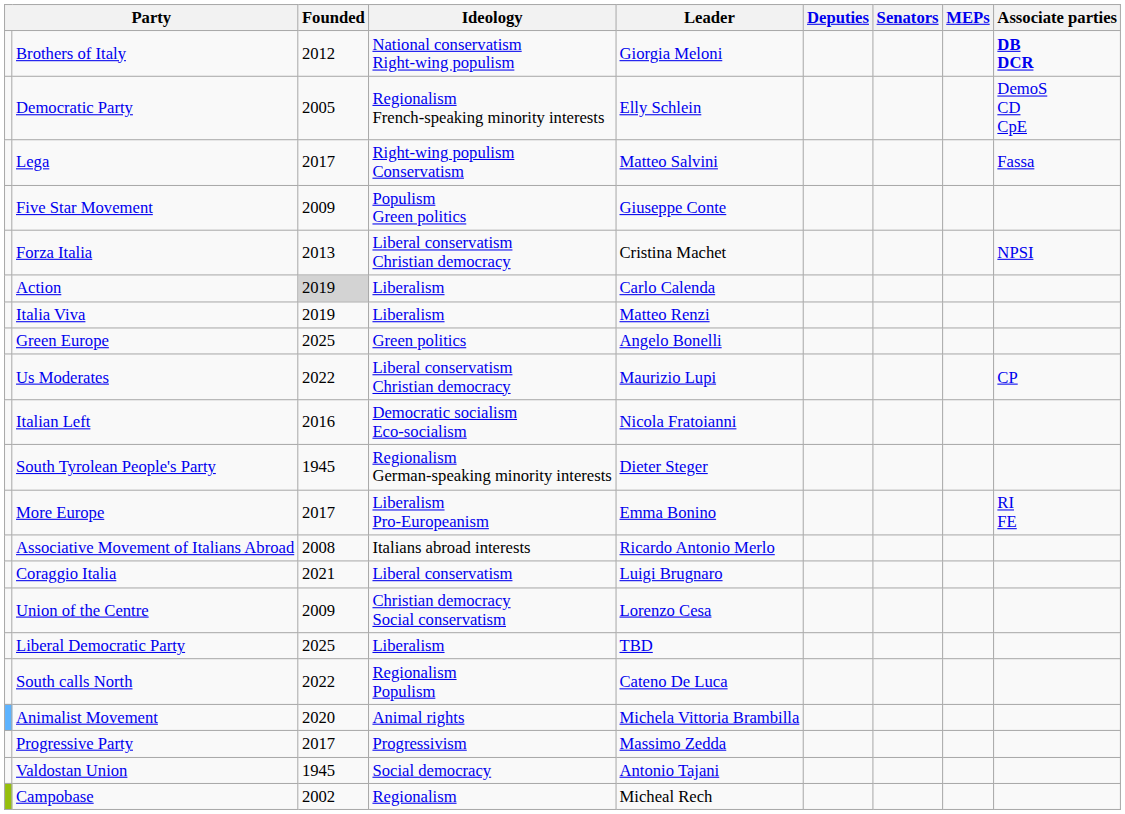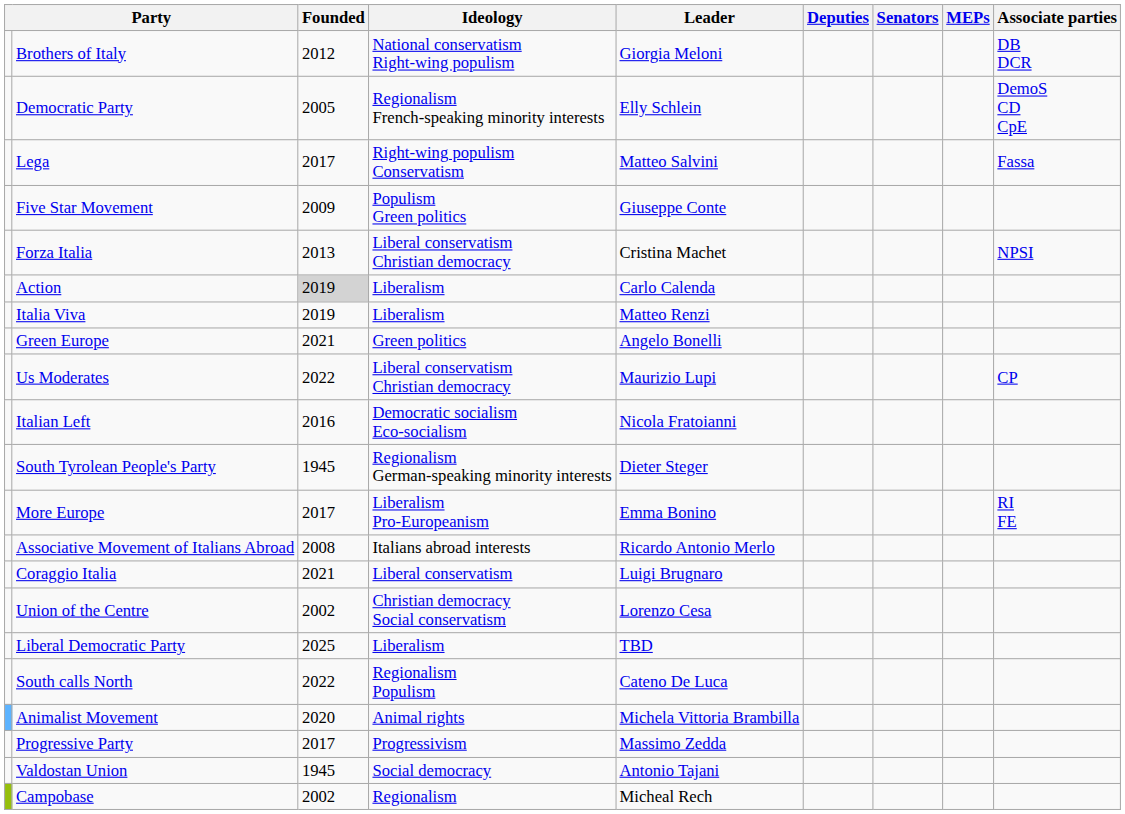(1015, 53) bold -> (1014, 53) normal
(319, 341) 2025 -> (319, 341) 2021
(319, 610) 2009 -> (319, 610) 2002
